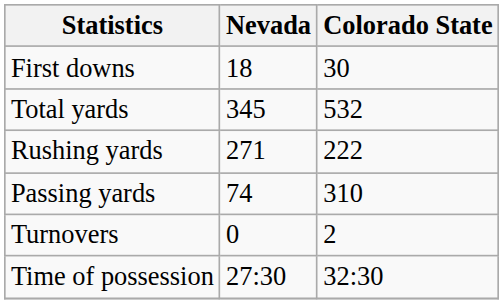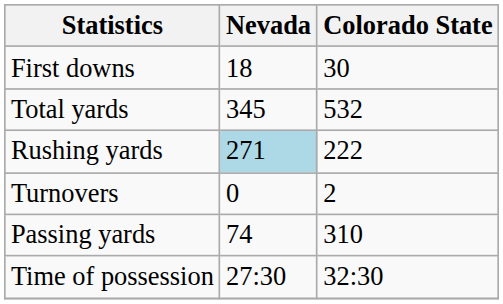(246, 151) no background -> (246, 151) lightblue background
rows swapped: (83, 192) <-> (65, 234)
